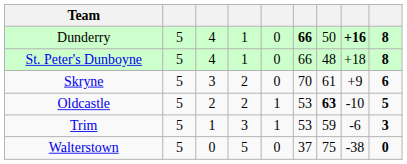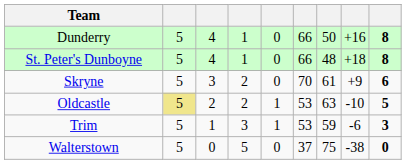(305, 37) bold -> (305, 37) normal
(355, 37) bold -> (355, 37) normal
(179, 103) no background -> (179, 103) khaki background
(329, 103) bold -> (329, 103) normal
